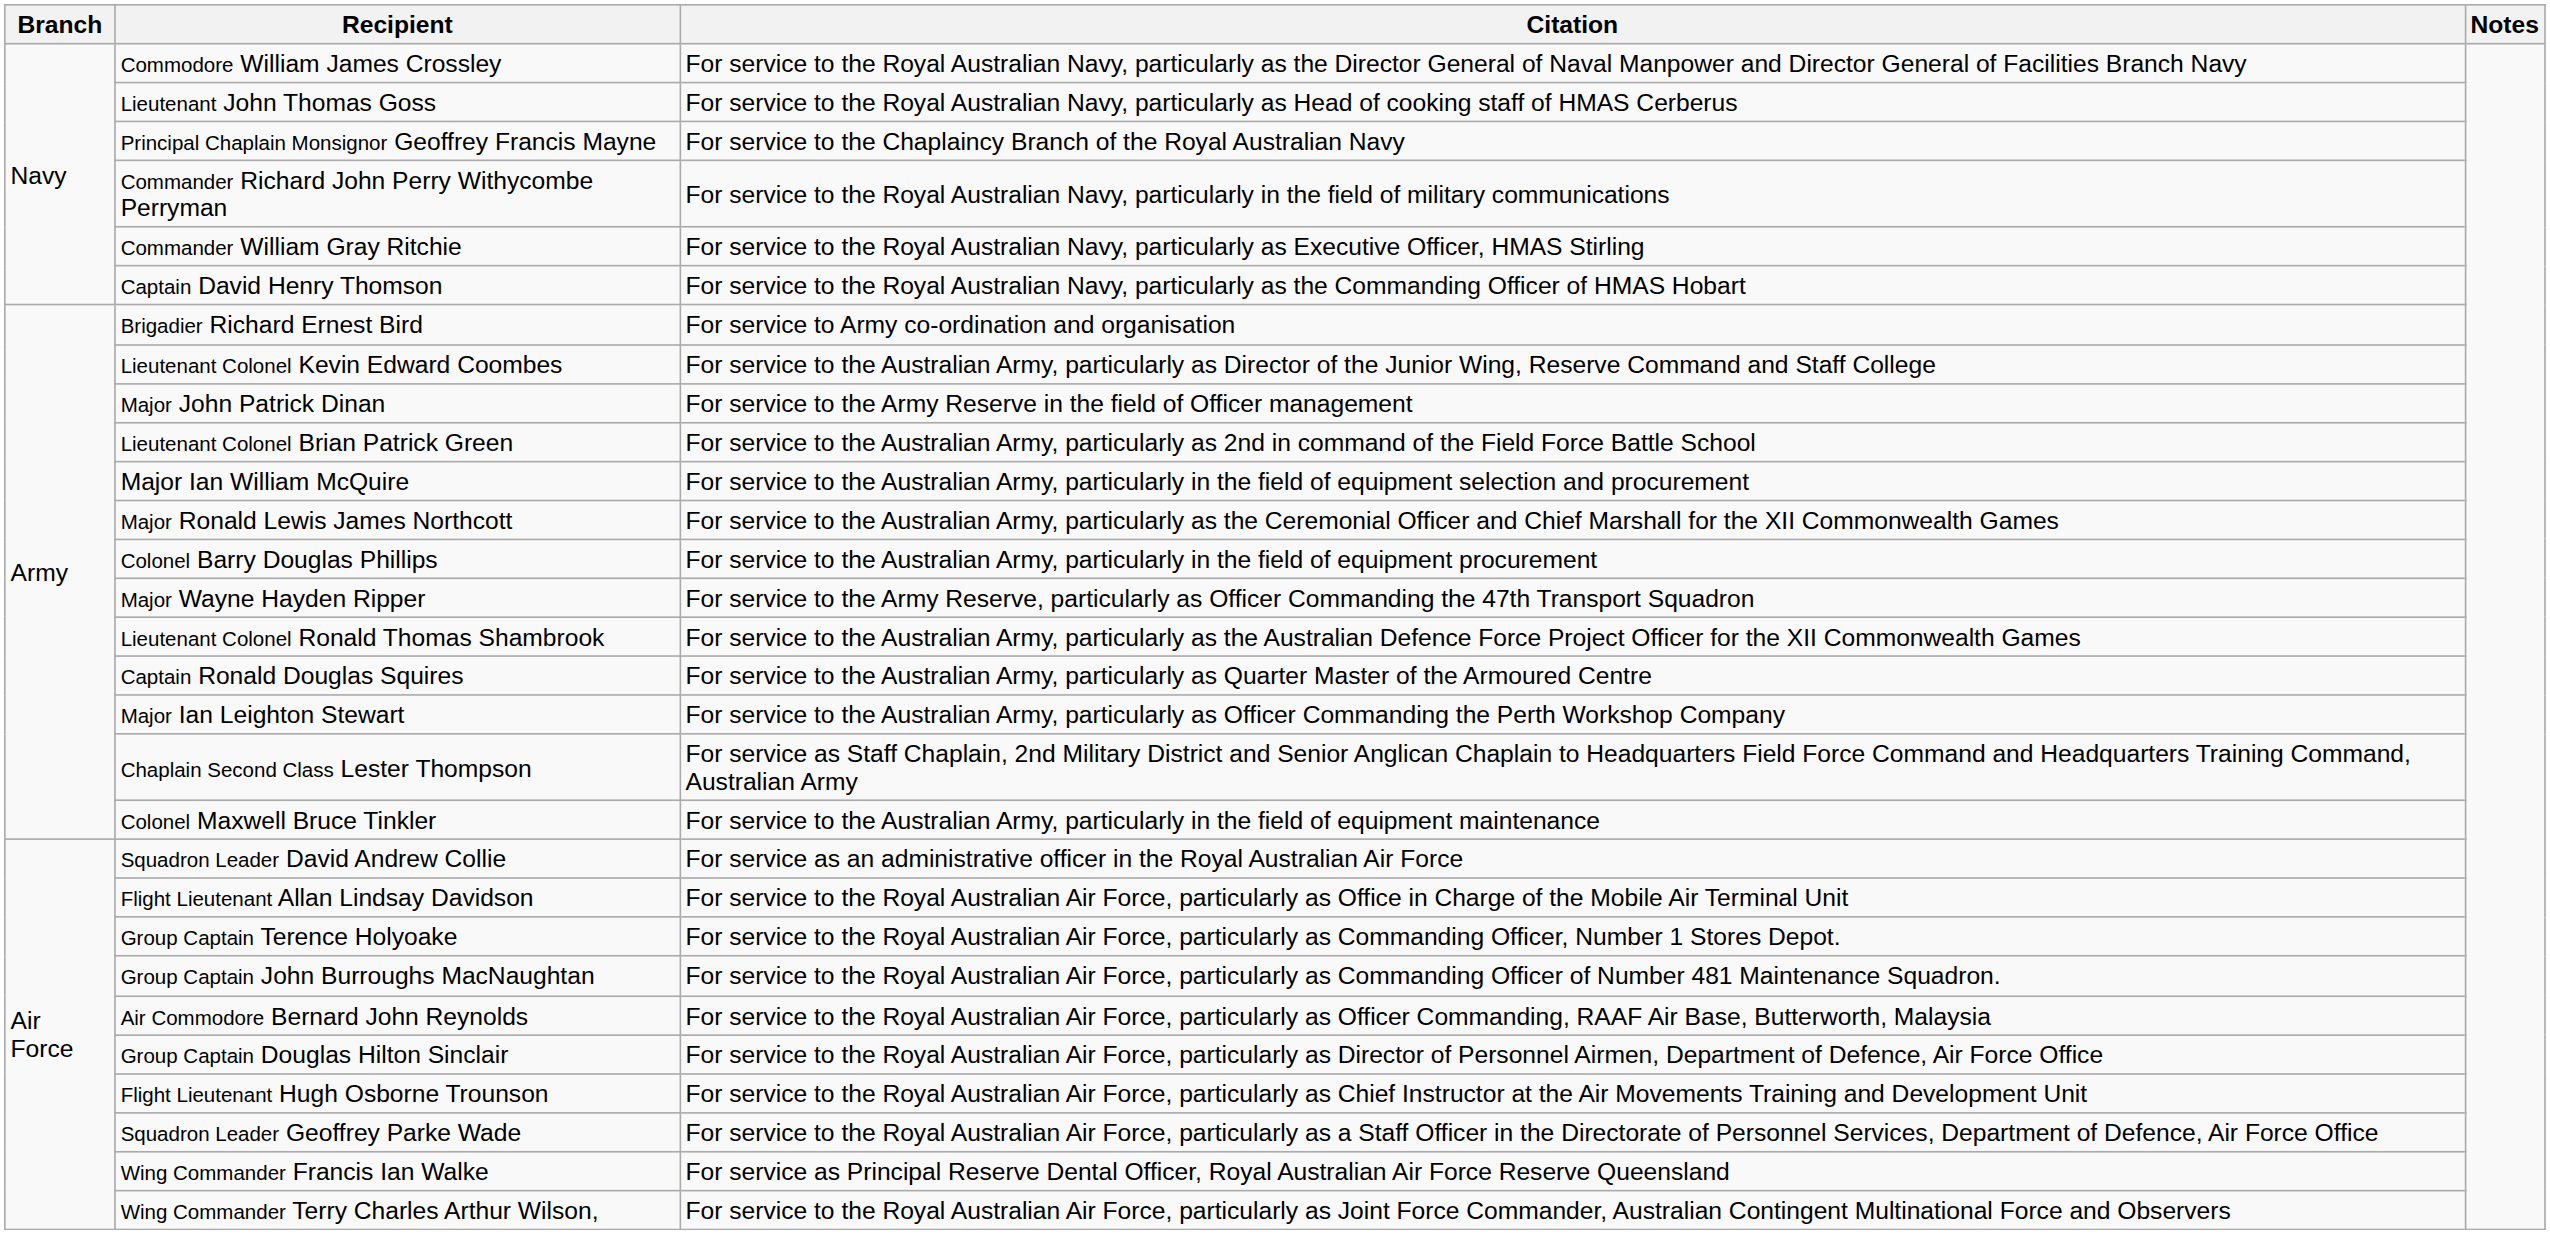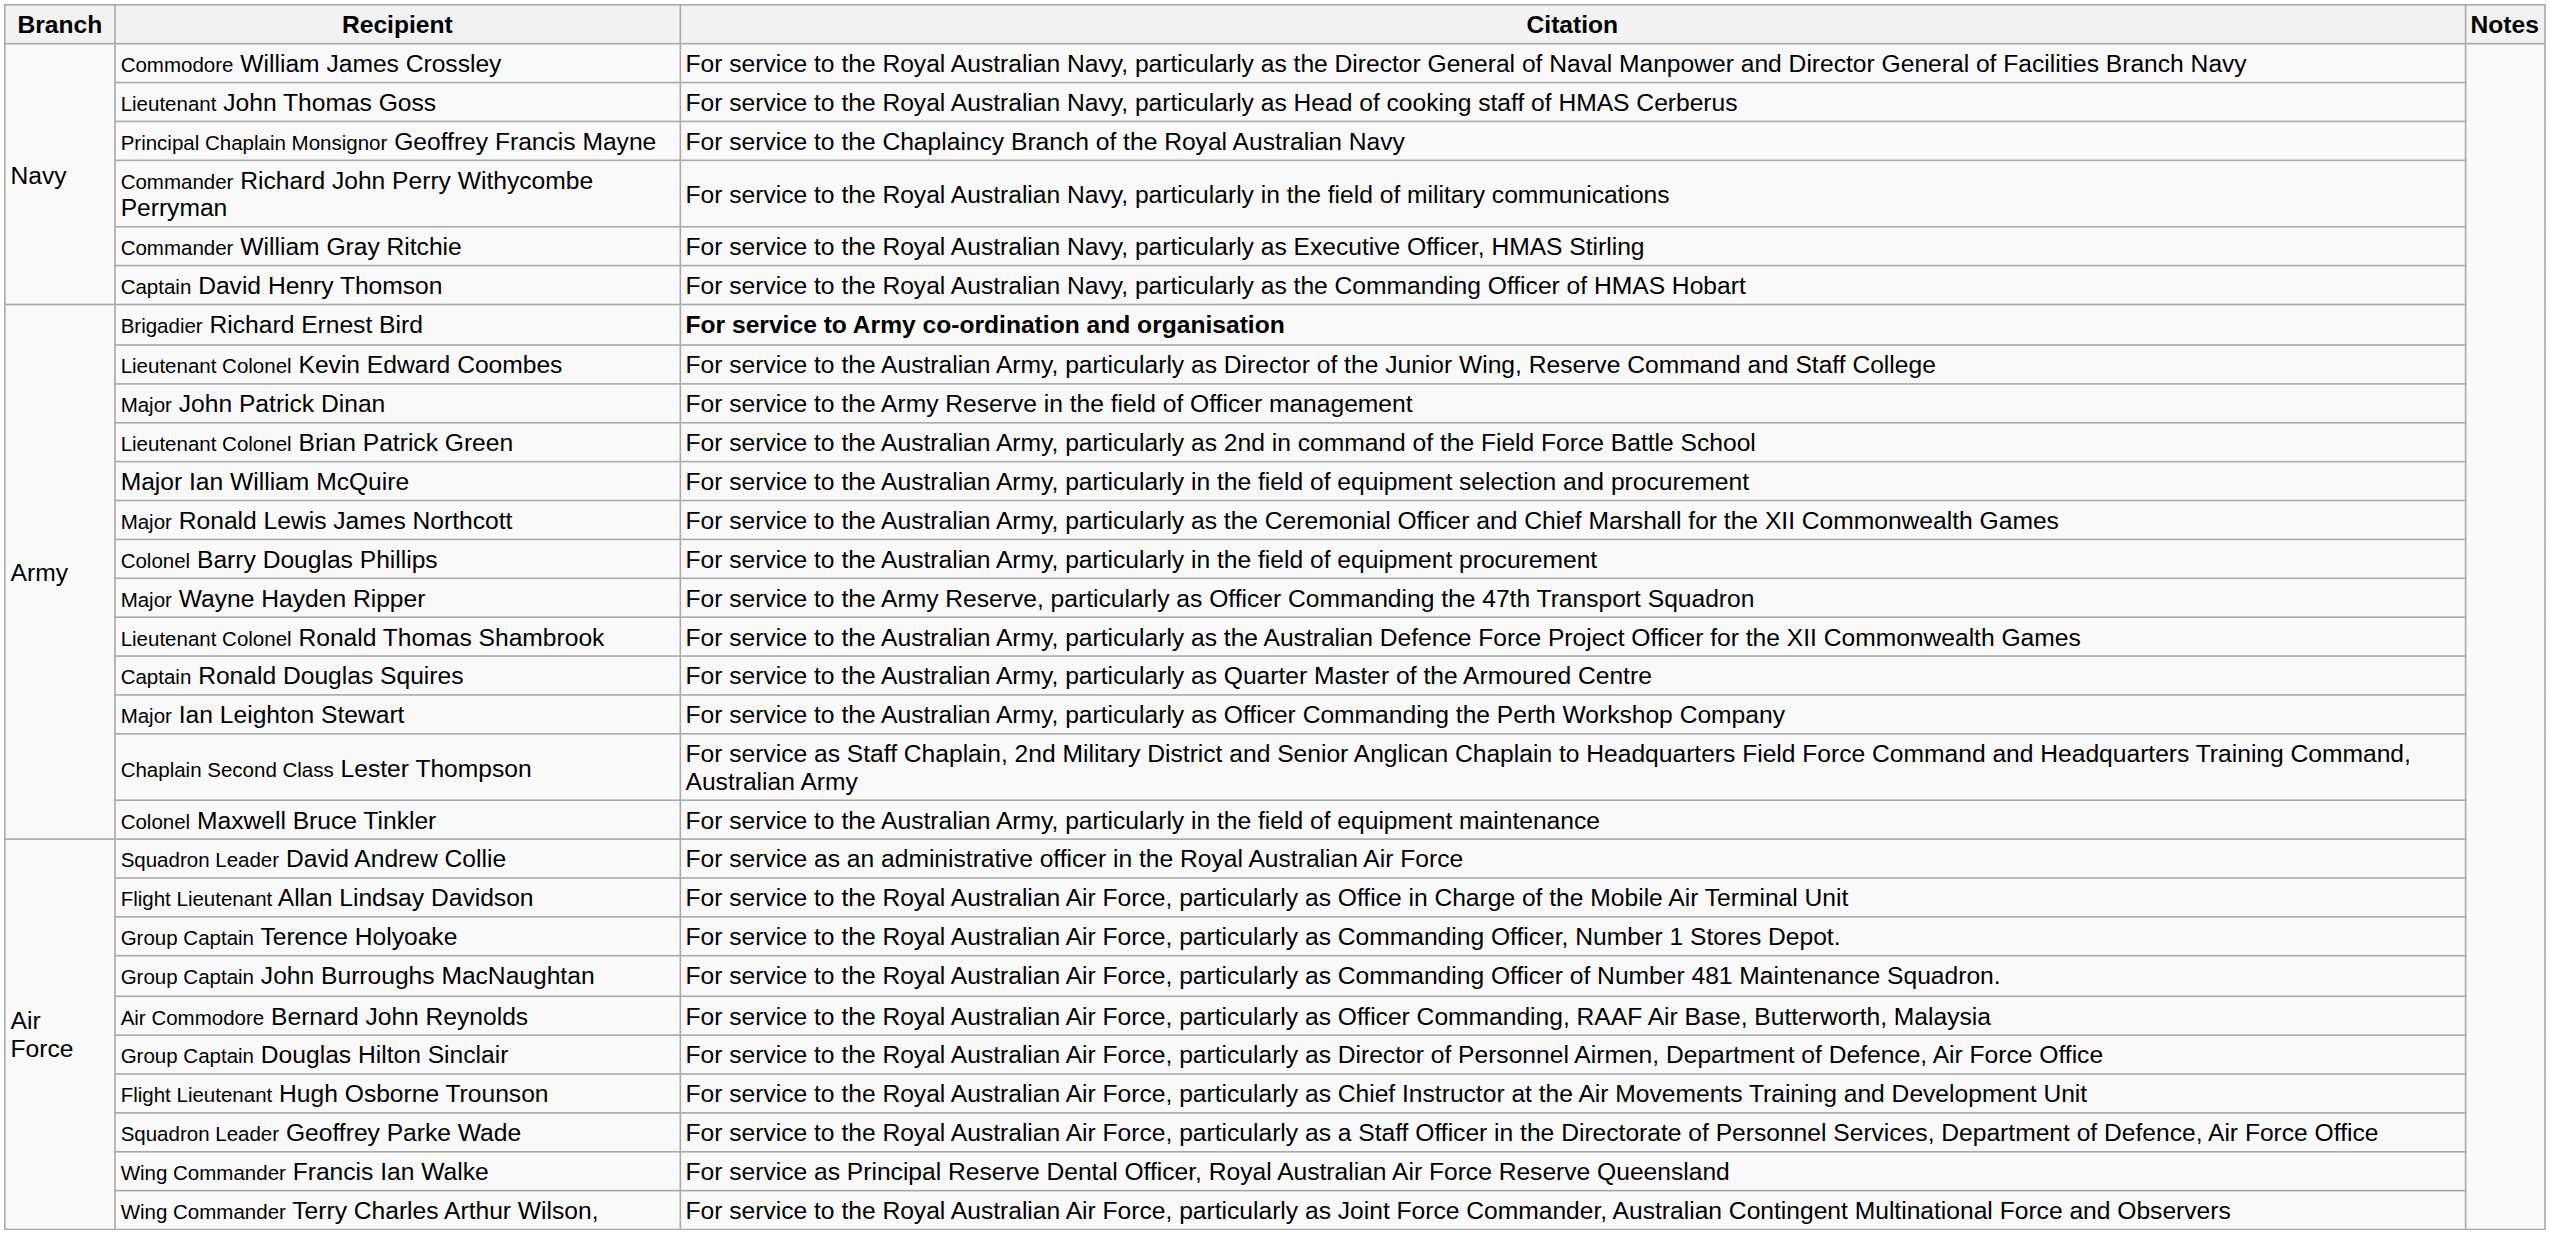(960, 325) normal -> (985, 325) bold
